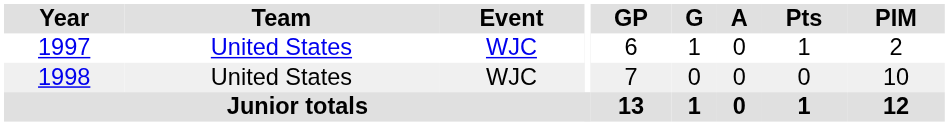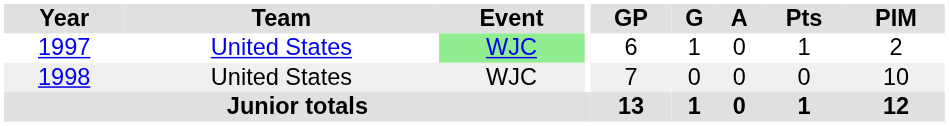(511, 47) no background -> (511, 47) lightgreen background
